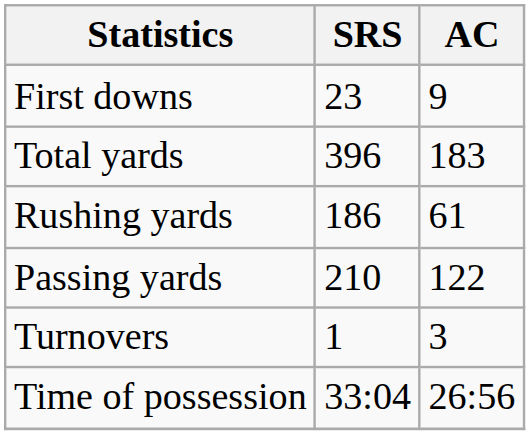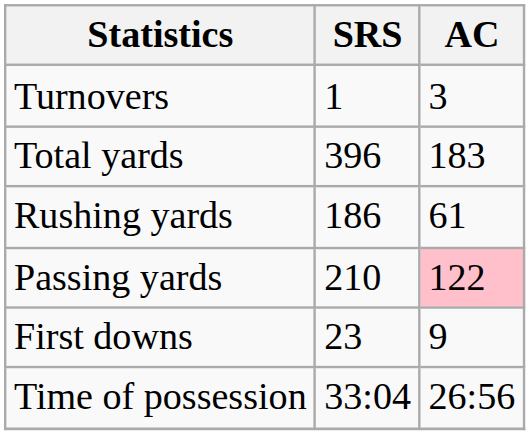rows swapped: (103, 95) <-> (92, 336)
(457, 276) no background -> (457, 276) pink background
